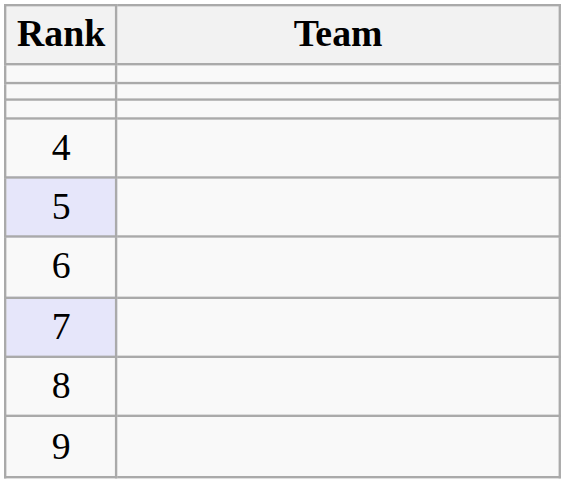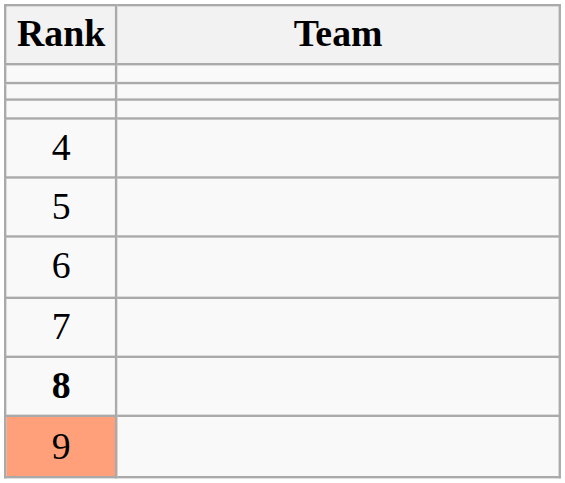(61, 206) lavender background -> (61, 206) no background
(61, 326) lavender background -> (61, 326) no background
(61, 386) normal -> (61, 386) bold
(61, 445) no background -> (61, 445) lightsalmon background
